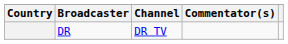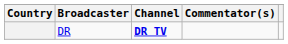(150, 31) normal -> (150, 31) bold
